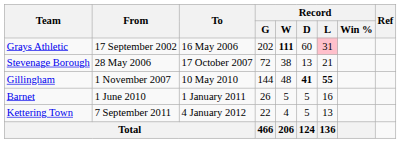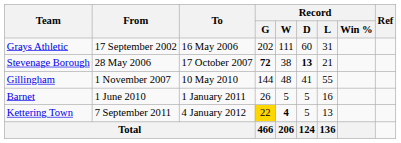(286, 46) bold -> (286, 46) normal
(327, 46) pink background -> (327, 46) no background
(265, 63) normal -> (265, 63) bold
(307, 63) normal -> (307, 63) bold
(307, 79) bold -> (307, 79) normal
(327, 79) bold -> (327, 79) normal
(265, 113) no background -> (265, 113) gold background
(286, 113) normal -> (286, 113) bold
